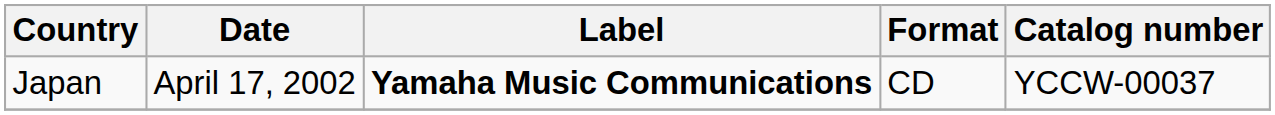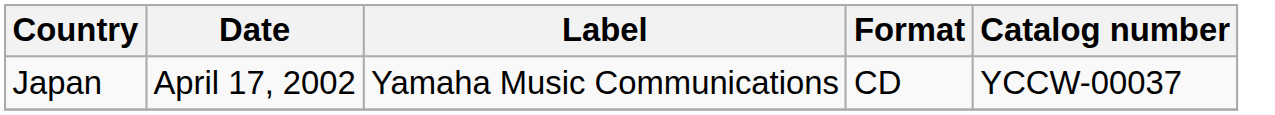(622, 82) bold -> (605, 82) normal
